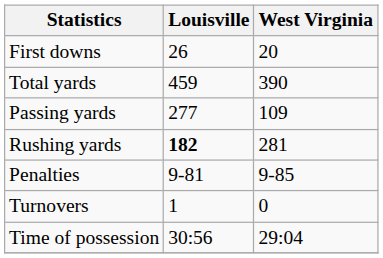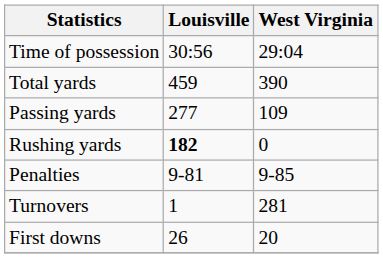rows swapped: (55, 51) <-> (84, 237)
(273, 144) 281 -> (263, 144) 0
(263, 206) 0 -> (273, 206) 281
